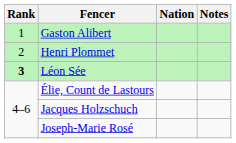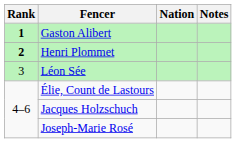(21, 33) normal -> (21, 33) bold
(21, 52) normal -> (21, 52) bold
(21, 71) bold -> (21, 71) normal
